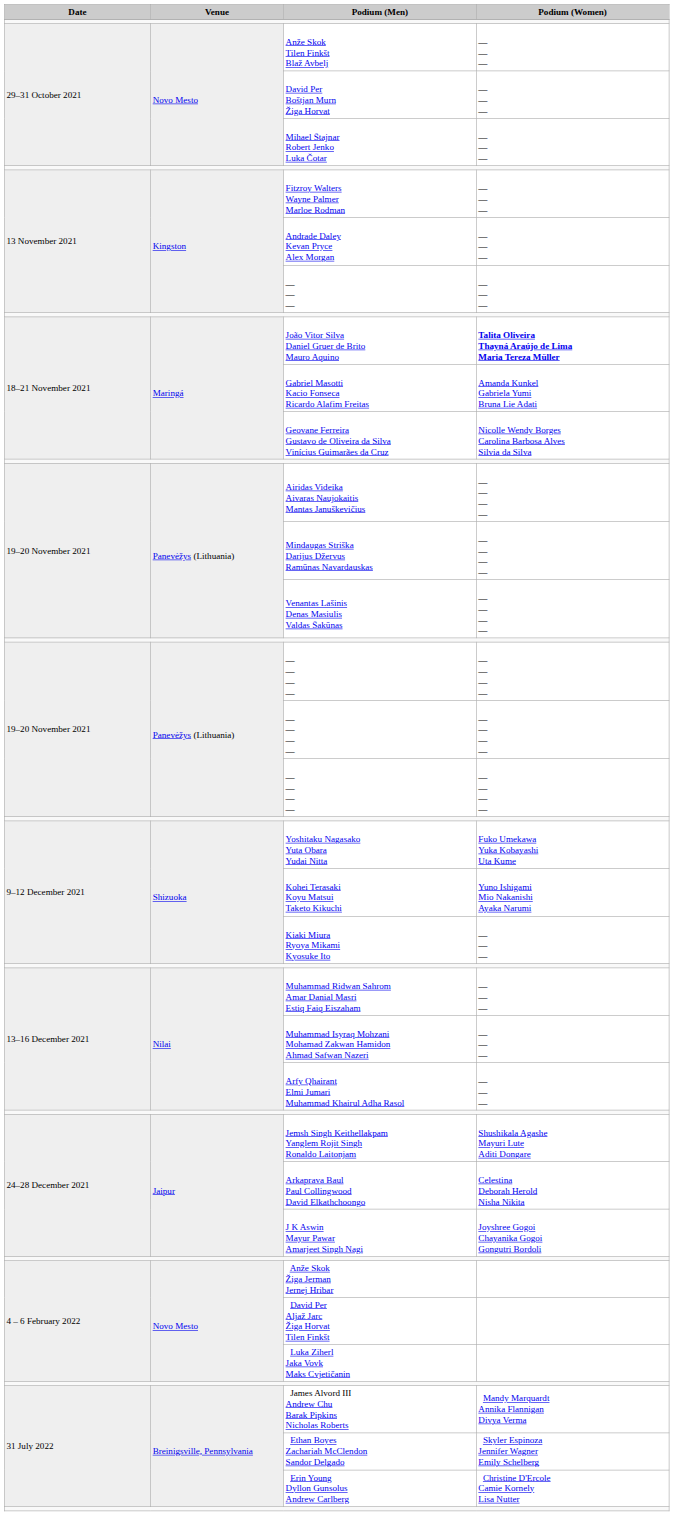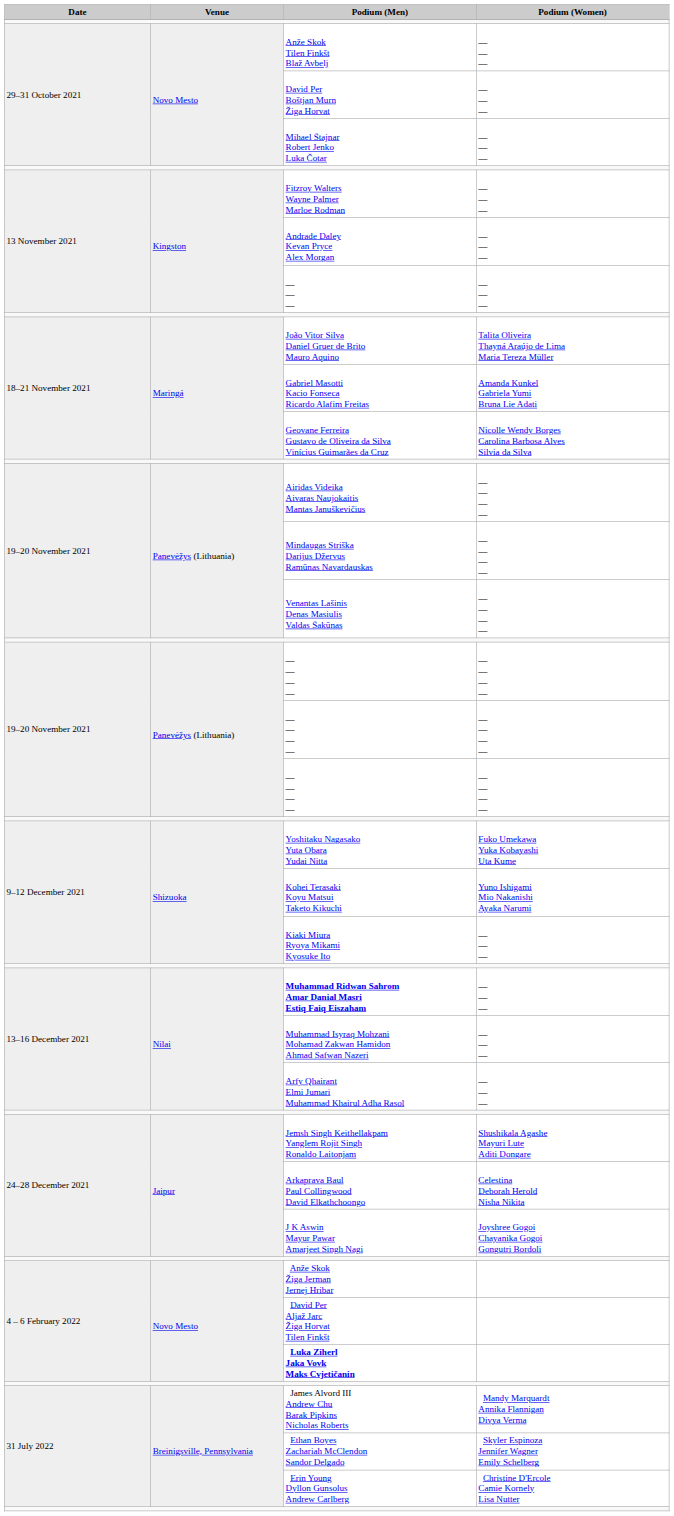(525, 340) bold -> (522, 340) normal
(338, 991) normal -> (342, 991) bold
(318, 1363) normal -> (320, 1363) bold
